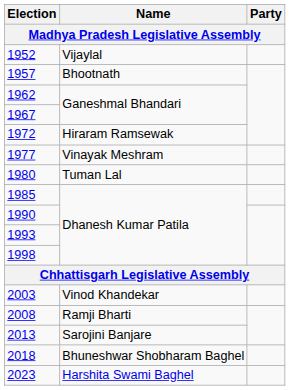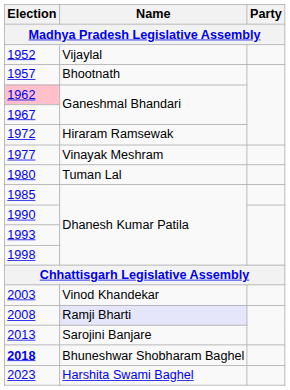(21, 94) no background -> (21, 94) pink background
(97, 315) no background -> (97, 315) lavender background
(21, 355) normal -> (21, 355) bold
